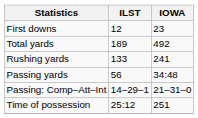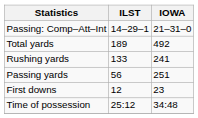rows swapped: (32, 28) <-> (56, 90)
(166, 74) 34:48 -> (162, 74) 251
(162, 105) 251 -> (166, 105) 34:48
